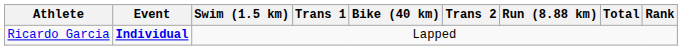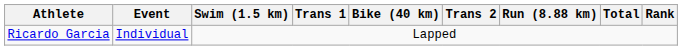(152, 35) bold -> (152, 35) normal
